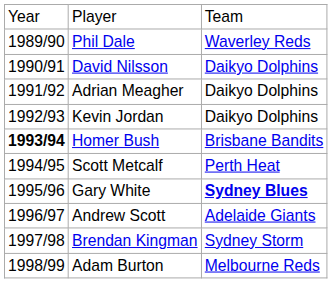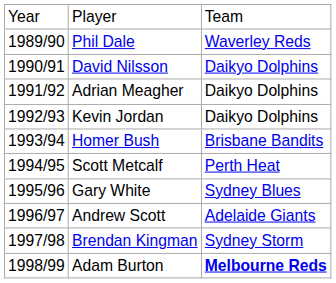(36, 141) bold -> (36, 141) normal
(256, 191) bold -> (253, 191) normal
(262, 265) normal -> (266, 265) bold
